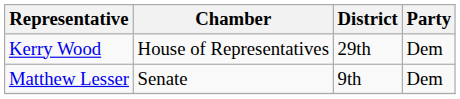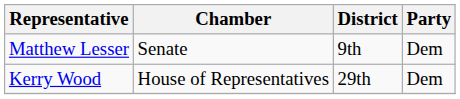rows swapped: (69, 78) <-> (55, 49)
